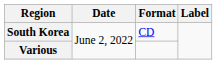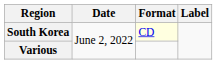(146, 31) no background -> (146, 31) lightyellow background
